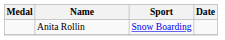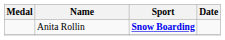(161, 27) normal -> (163, 27) bold
